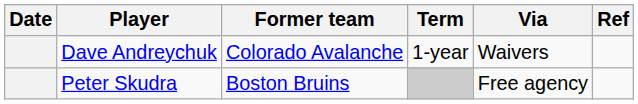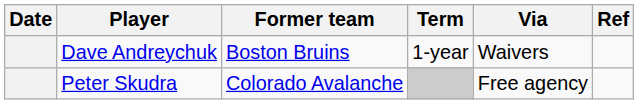(315, 51) Colorado Avalanche -> (288, 51) Boston Bruins
(288, 83) Boston Bruins -> (315, 83) Colorado Avalanche
